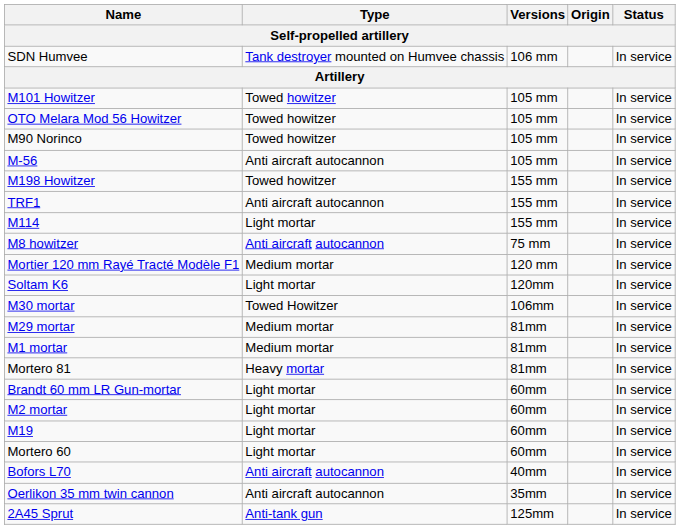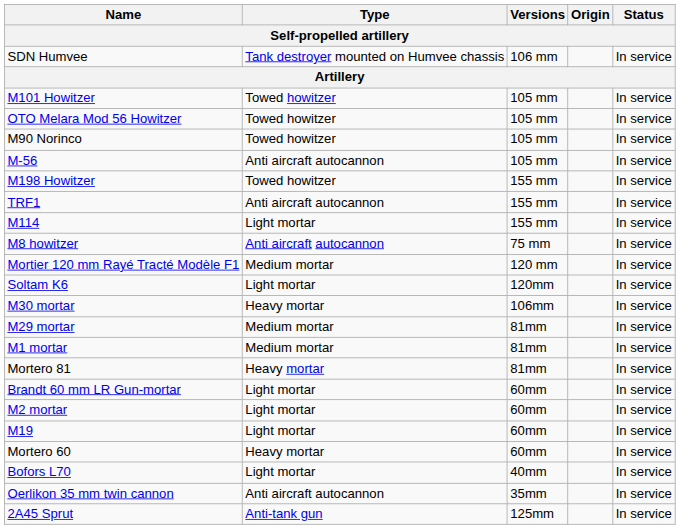(292, 306) Towed Howitzer -> (285, 306) Heavy mortar
(280, 451) Light mortar -> (285, 451) Heavy mortar
(315, 472) Anti aircraft autocannon -> (280, 472) Light mortar
